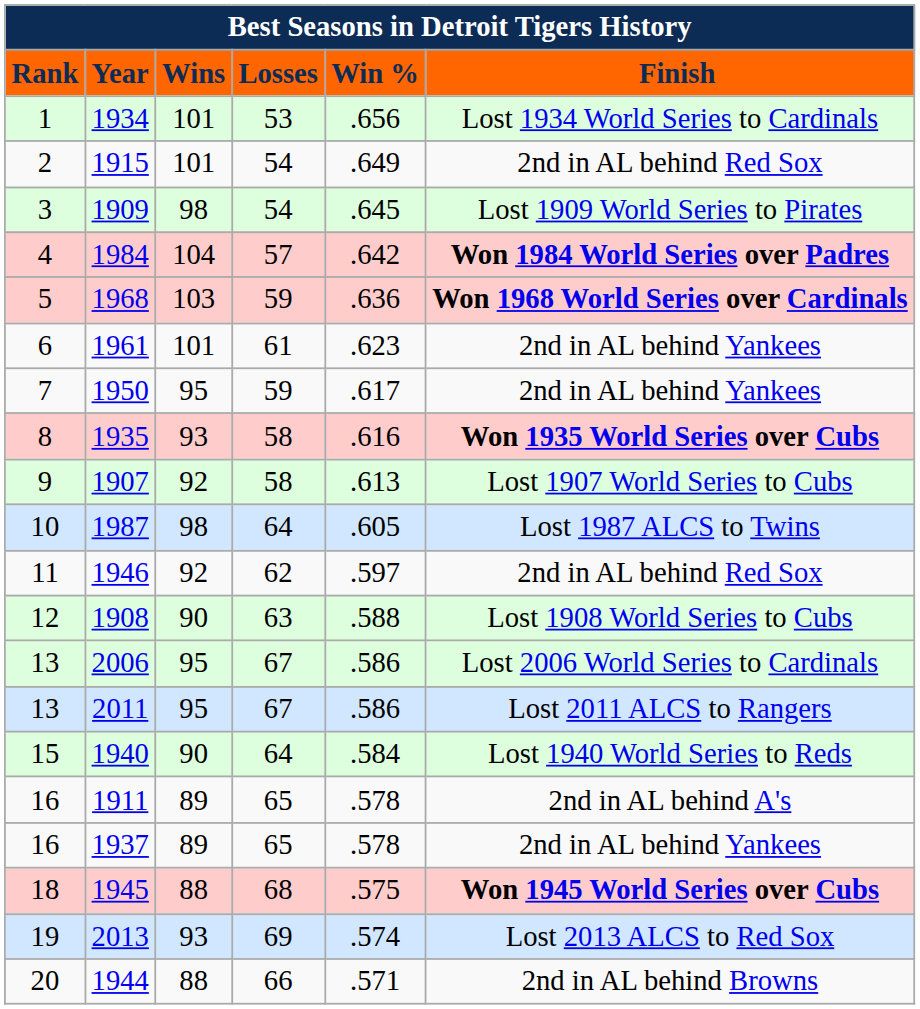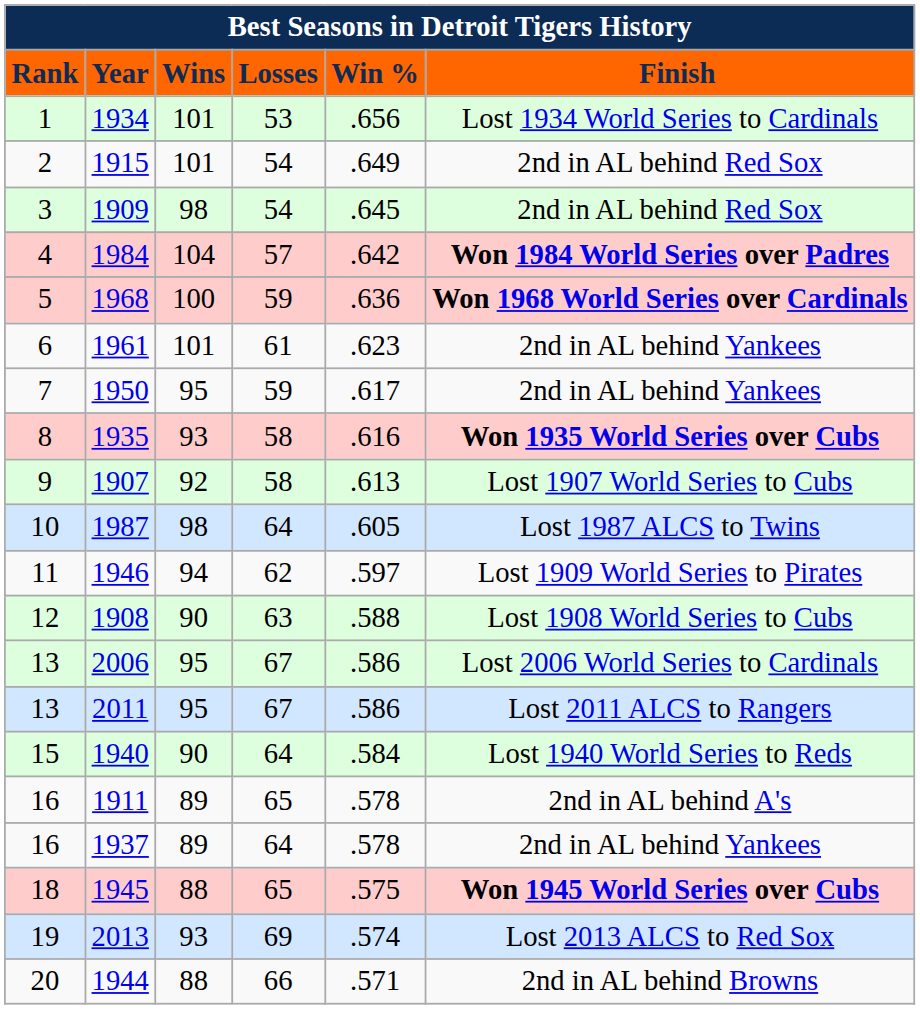(670, 208) Lost 1909 World Series to Pirates -> (670, 208) 2nd in AL behind Red Sox
(194, 299) 103 -> (194, 299) 100
(194, 572) 92 -> (194, 572) 94
(670, 572) 2nd in AL behind Red Sox -> (670, 572) Lost 1909 World Series to Pirates
(278, 844) 65 -> (278, 844) 64
(278, 890) 68 -> (278, 890) 65
